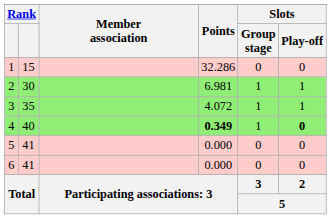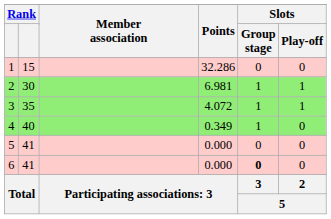(218, 125) bold -> (218, 125) normal
(302, 125) bold -> (302, 125) normal
(258, 164) normal -> (258, 164) bold
